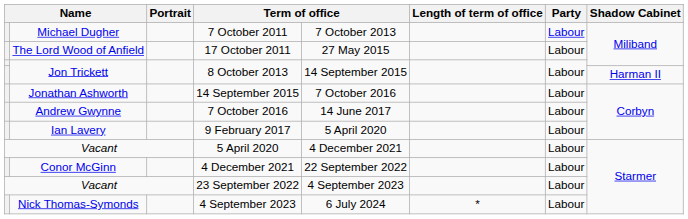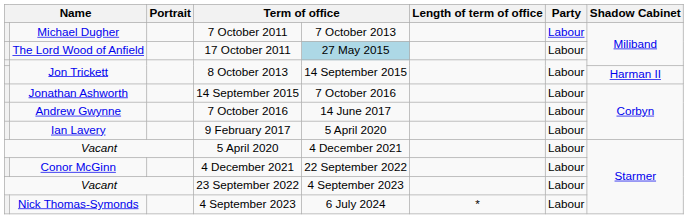(356, 50) no background -> (356, 50) lightblue background
